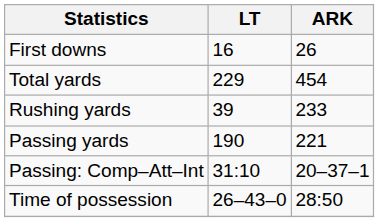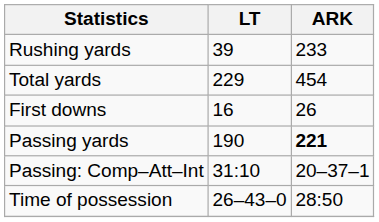rows swapped: (58, 49) <-> (70, 110)
(311, 140) normal -> (311, 140) bold
